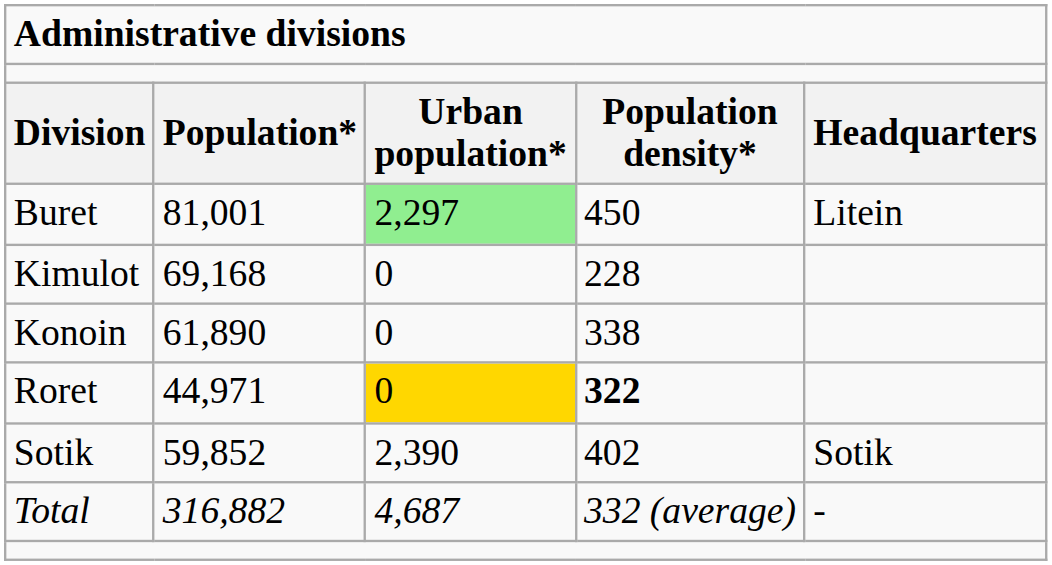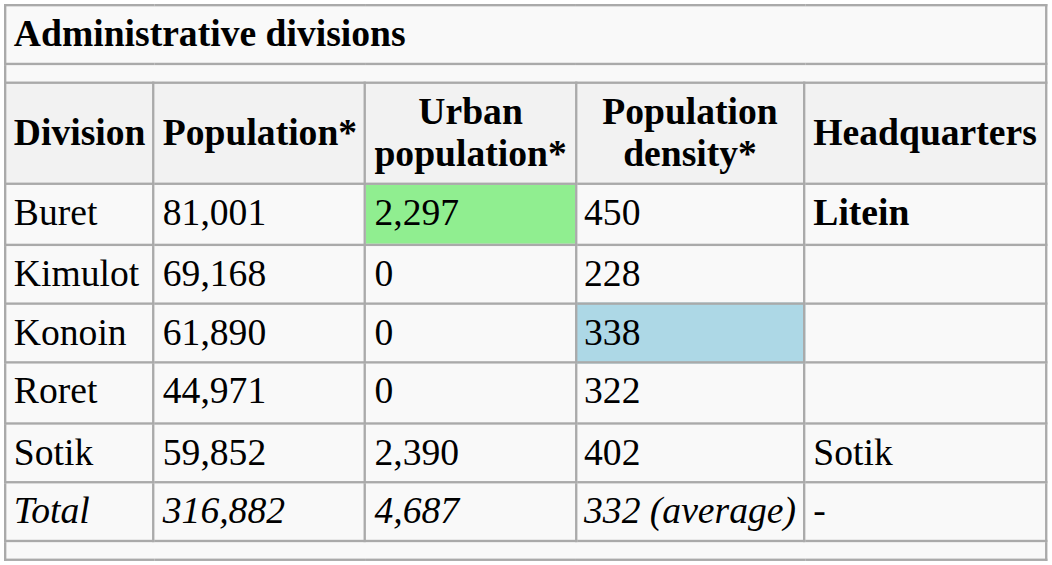(858, 213) normal -> (861, 213) bold
(612, 332) no background -> (612, 332) lightblue background
(384, 392) gold background -> (384, 392) no background
(612, 392) bold -> (612, 392) normal
